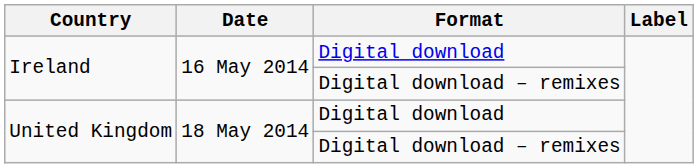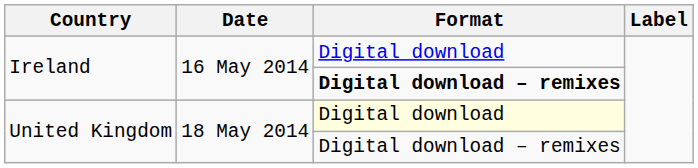(470, 84) normal -> (470, 84) bold
(411, 115) no background -> (411, 115) lightyellow background
